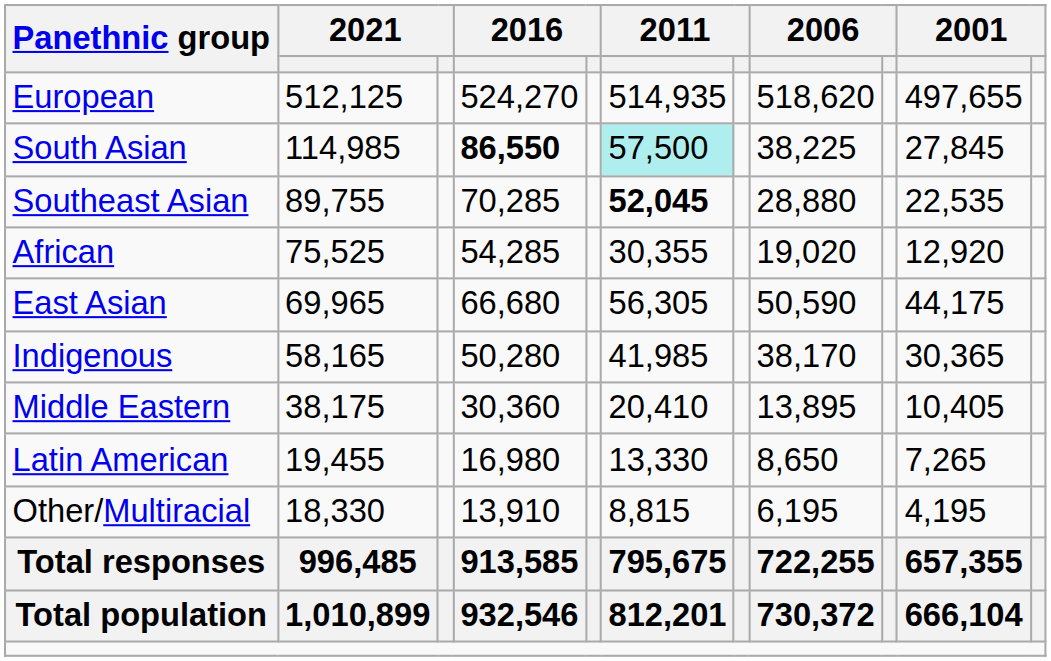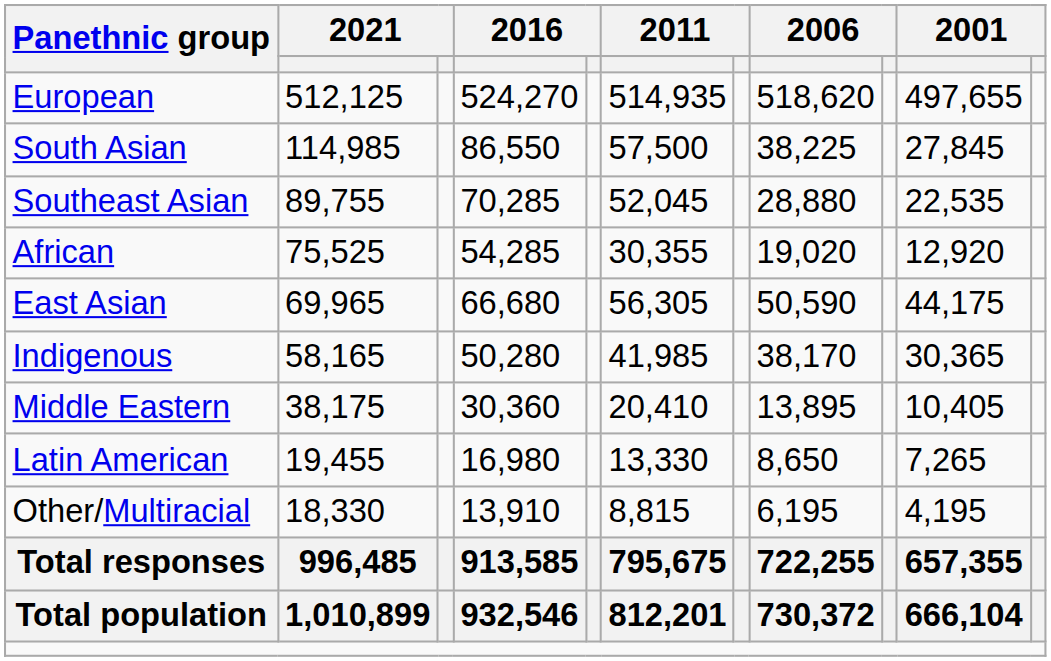(510, 148) bold -> (510, 148) normal
(658, 148) paleturquoise background -> (658, 148) no background
(658, 200) bold -> (658, 200) normal
